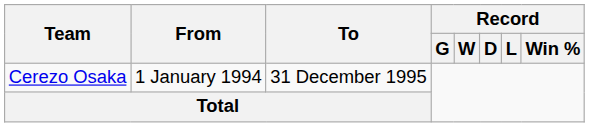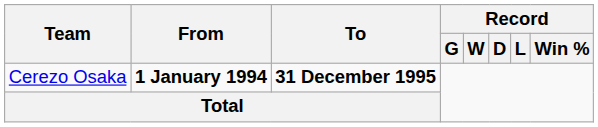(198, 77) normal -> (201, 77) bold
(348, 77) normal -> (356, 77) bold
